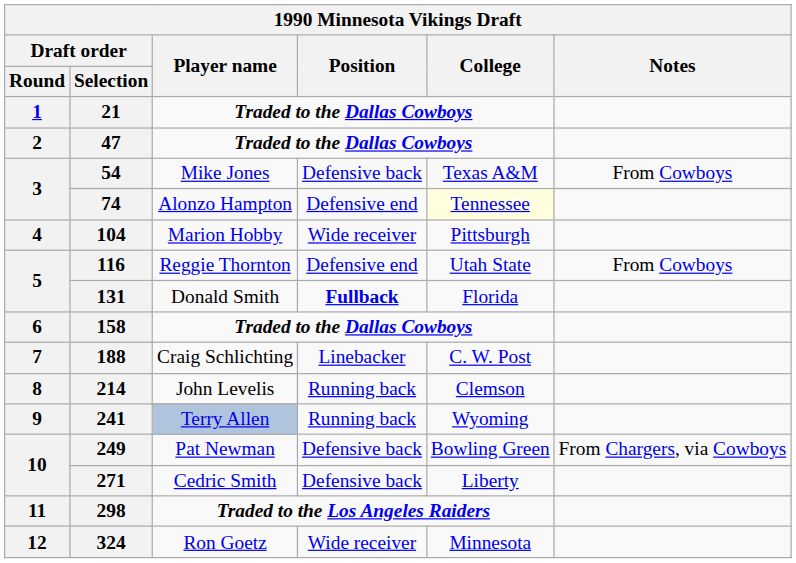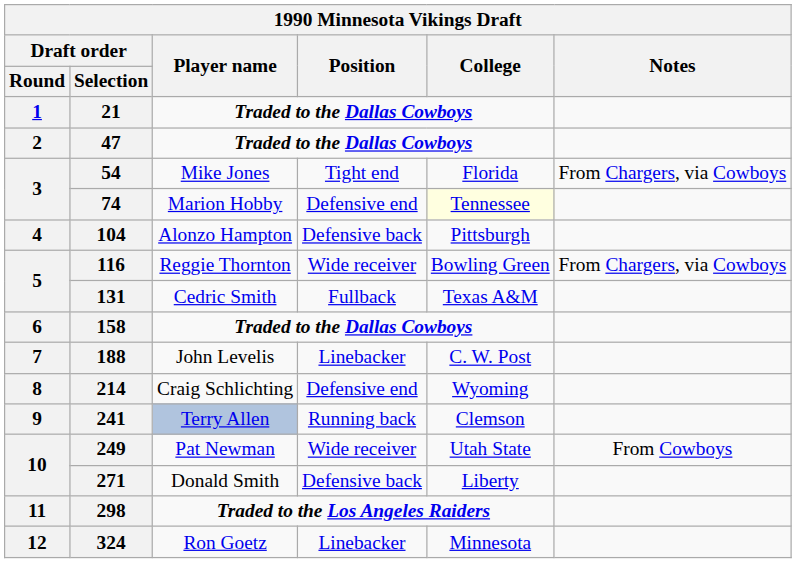(362, 173) Defensive back -> (362, 173) Tight end
(490, 173) Texas A&M -> (490, 173) Florida
(672, 173) From Cowboys -> (672, 173) From Chargers, via Cowboys
(225, 204) Alonzo Hampton -> (225, 204) Marion Hobby
(225, 234) Marion Hobby -> (225, 234) Alonzo Hampton
(362, 234) Wide receiver -> (362, 234) Defensive back
(362, 265) Defensive end -> (362, 265) Wide receiver
(490, 265) Utah State -> (490, 265) Bowling Green
(672, 265) From Cowboys -> (672, 265) From Chargers, via Cowboys
(225, 296) Donald Smith -> (225, 296) Cedric Smith
(362, 296) bold -> (362, 296) normal
(490, 296) Florida -> (490, 296) Texas A&M
(225, 357) Craig Schlichting -> (225, 357) John Levelis
(225, 388) John Levelis -> (225, 388) Craig Schlichting
(362, 388) Running back -> (362, 388) Defensive end
(490, 388) Clemson -> (490, 388) Wyoming
(490, 419) Wyoming -> (490, 419) Clemson
(362, 449) Defensive back -> (362, 449) Wide receiver
(490, 449) Bowling Green -> (490, 449) Utah State
(672, 449) From Chargers, via Cowboys -> (672, 449) From Cowboys
(225, 480) Cedric Smith -> (225, 480) Donald Smith
(362, 541) Wide receiver -> (362, 541) Linebacker
